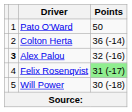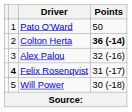(109, 41) normal -> (109, 41) bold
(13, 56) bold -> (13, 56) normal
(13, 71) normal -> (13, 71) bold
(109, 71) lightgreen background -> (109, 71) no background
